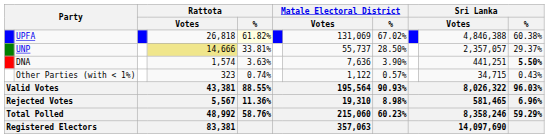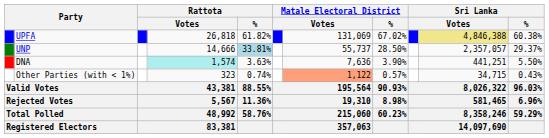(257, 37) lightyellow background -> (257, 37) no background
(485, 37) no background -> (485, 37) khaki background
(221, 50) khaki background -> (221, 50) no background
(257, 50) no background -> (257, 50) lightblue background
(223, 62) no background -> (223, 62) paleturquoise background
(530, 62) bold -> (530, 62) normal
(359, 75) no background -> (359, 75) lightsalmon background
